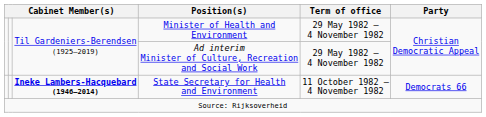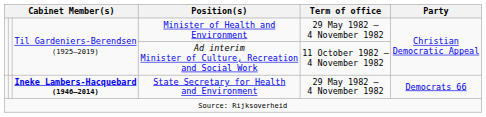(345, 58) 29 May 1982 – 4 November 1982 -> (345, 58) 11 October 1982 – 4 November 1982
(345, 87) 11 October 1982 – 4 November 1982 -> (345, 87) 29 May 1982 – 4 November 1982
